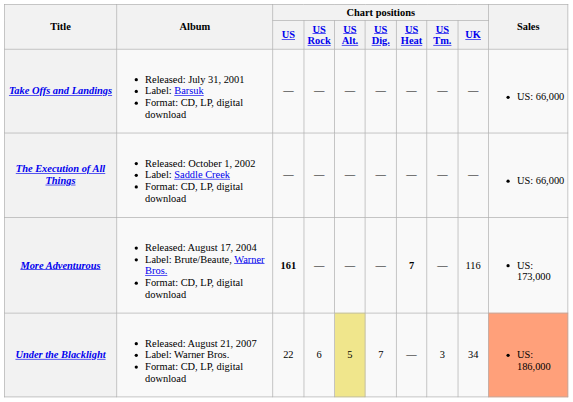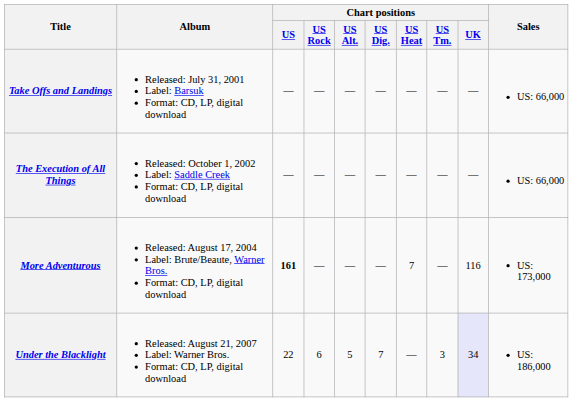(412, 265) bold -> (412, 265) normal
(350, 355) khaki background -> (350, 355) no background
(473, 355) no background -> (473, 355) lavender background
(528, 361) lightsalmon background -> (528, 361) no background
